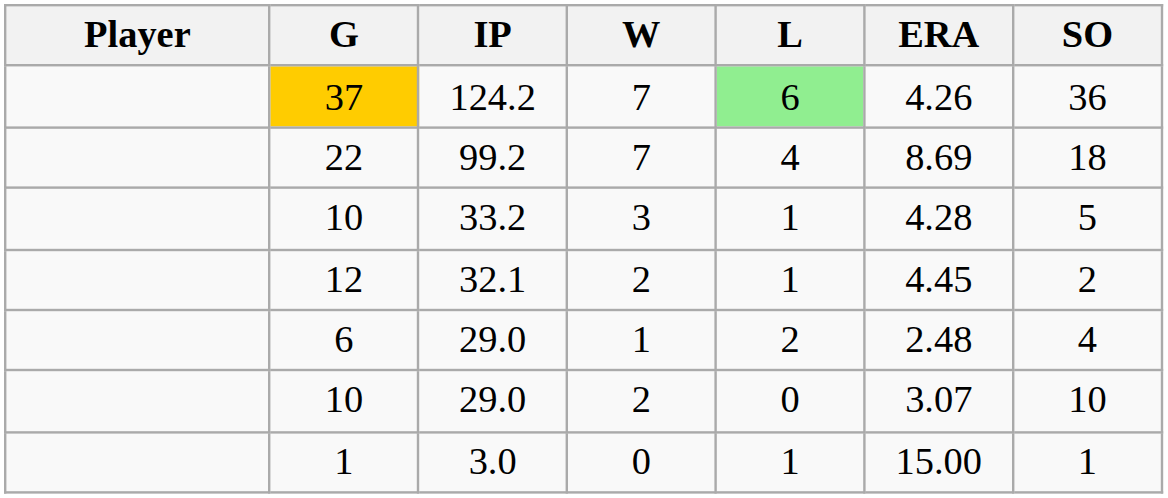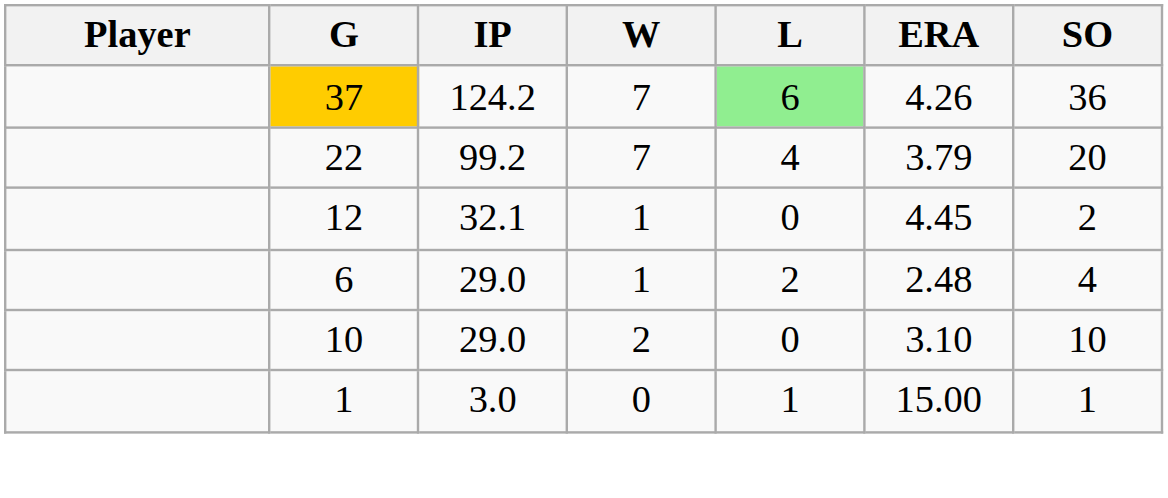(939, 156) 8.69 -> (939, 156) 3.79
(1087, 156) 18 -> (1087, 156) 20
- row: (344, 217)
(641, 278) 2 -> (641, 217) 1
(790, 278) 1 -> (790, 217) 0
(939, 400) 3.07 -> (939, 339) 3.10
